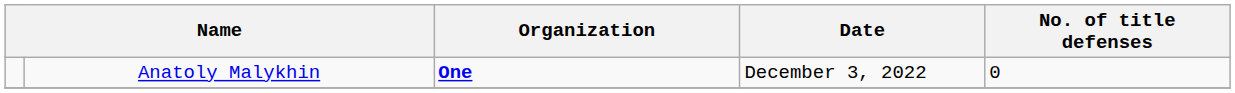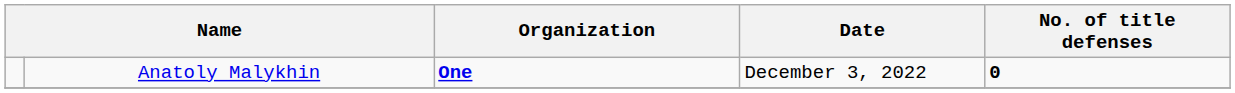(995, 73) normal -> (995, 73) bold
